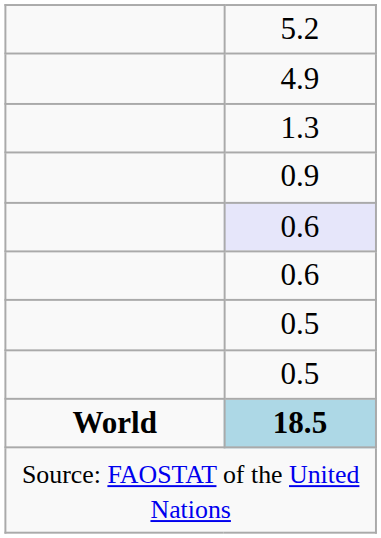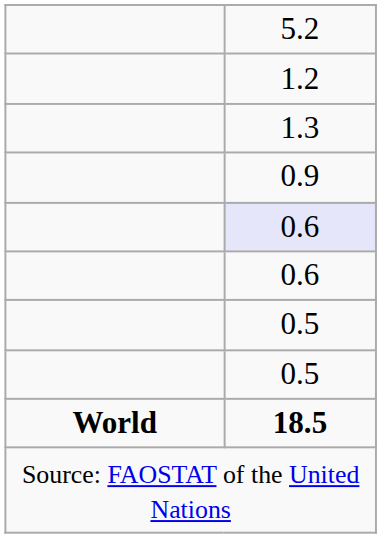(300, 78) 4.9 -> (300, 78) 1.2
(300, 422) lightblue background -> (300, 422) no background
